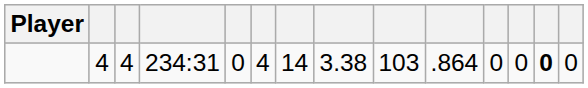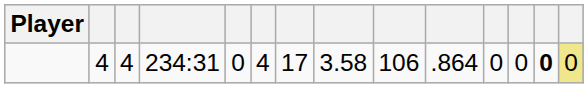(295, 62) 14 -> (295, 62) 17
(343, 62) 3.38 -> (343, 62) 3.58
(399, 62) 103 -> (399, 62) 106
(571, 62) no background -> (571, 62) khaki background
